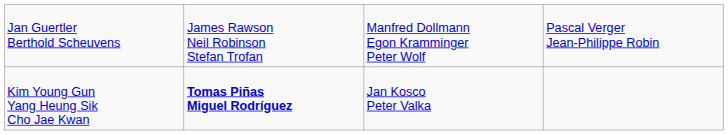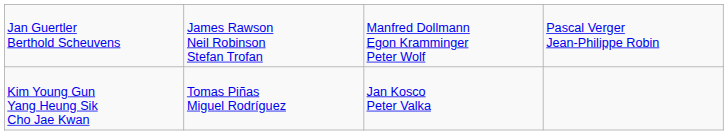(240, 98) bold -> (236, 98) normal
